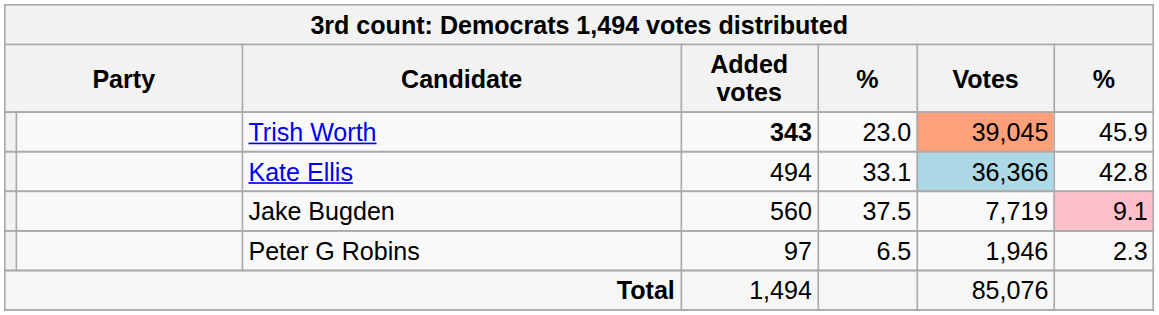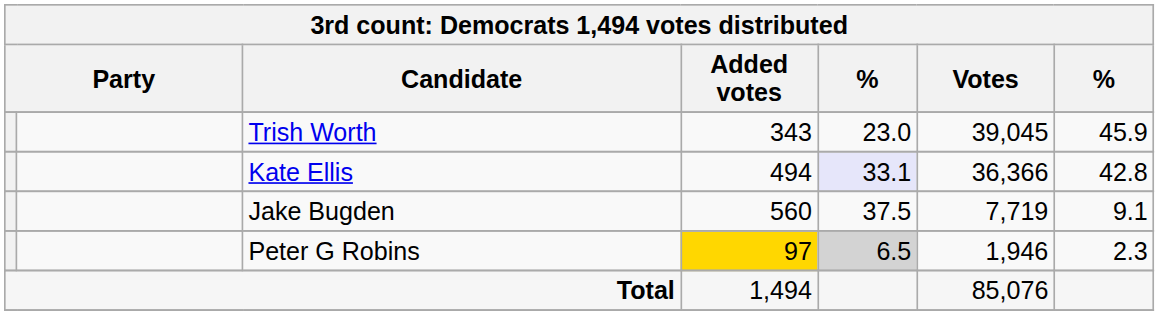(791, 132) bold -> (791, 132) normal
(1010, 132) lightsalmon background -> (1010, 132) no background
(887, 172) no background -> (887, 172) lavender background
(1010, 172) lightblue background -> (1010, 172) no background
(1130, 212) pink background -> (1130, 212) no background
(798, 251) no background -> (798, 251) gold background
(894, 251) no background -> (894, 251) lightgrey background
